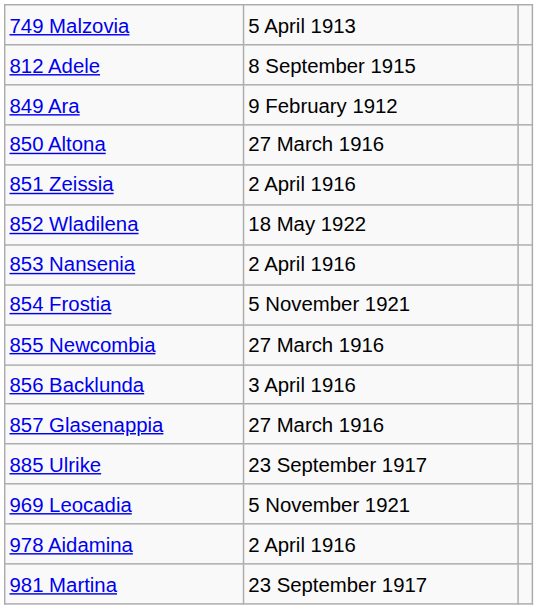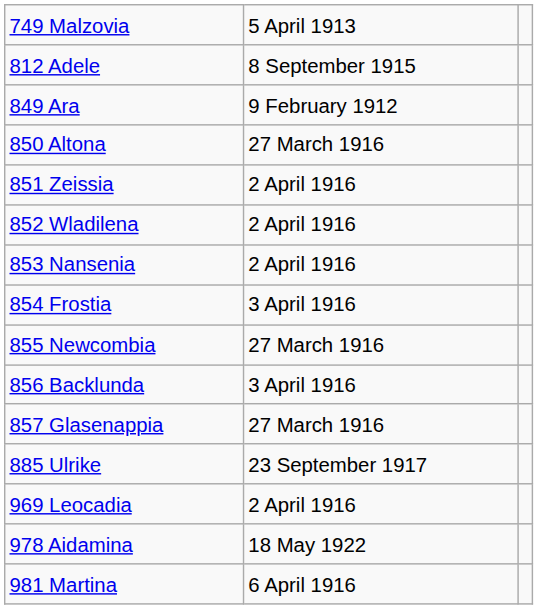(307, 225) 18 May 1922 -> (302, 225) 2 April 1916
(329, 305) 5 November 1921 -> (302, 305) 3 April 1916
(329, 504) 5 November 1921 -> (302, 504) 2 April 1916
(302, 544) 2 April 1916 -> (307, 544) 18 May 1922
(338, 584) 23 September 1917 -> (302, 584) 6 April 1916
